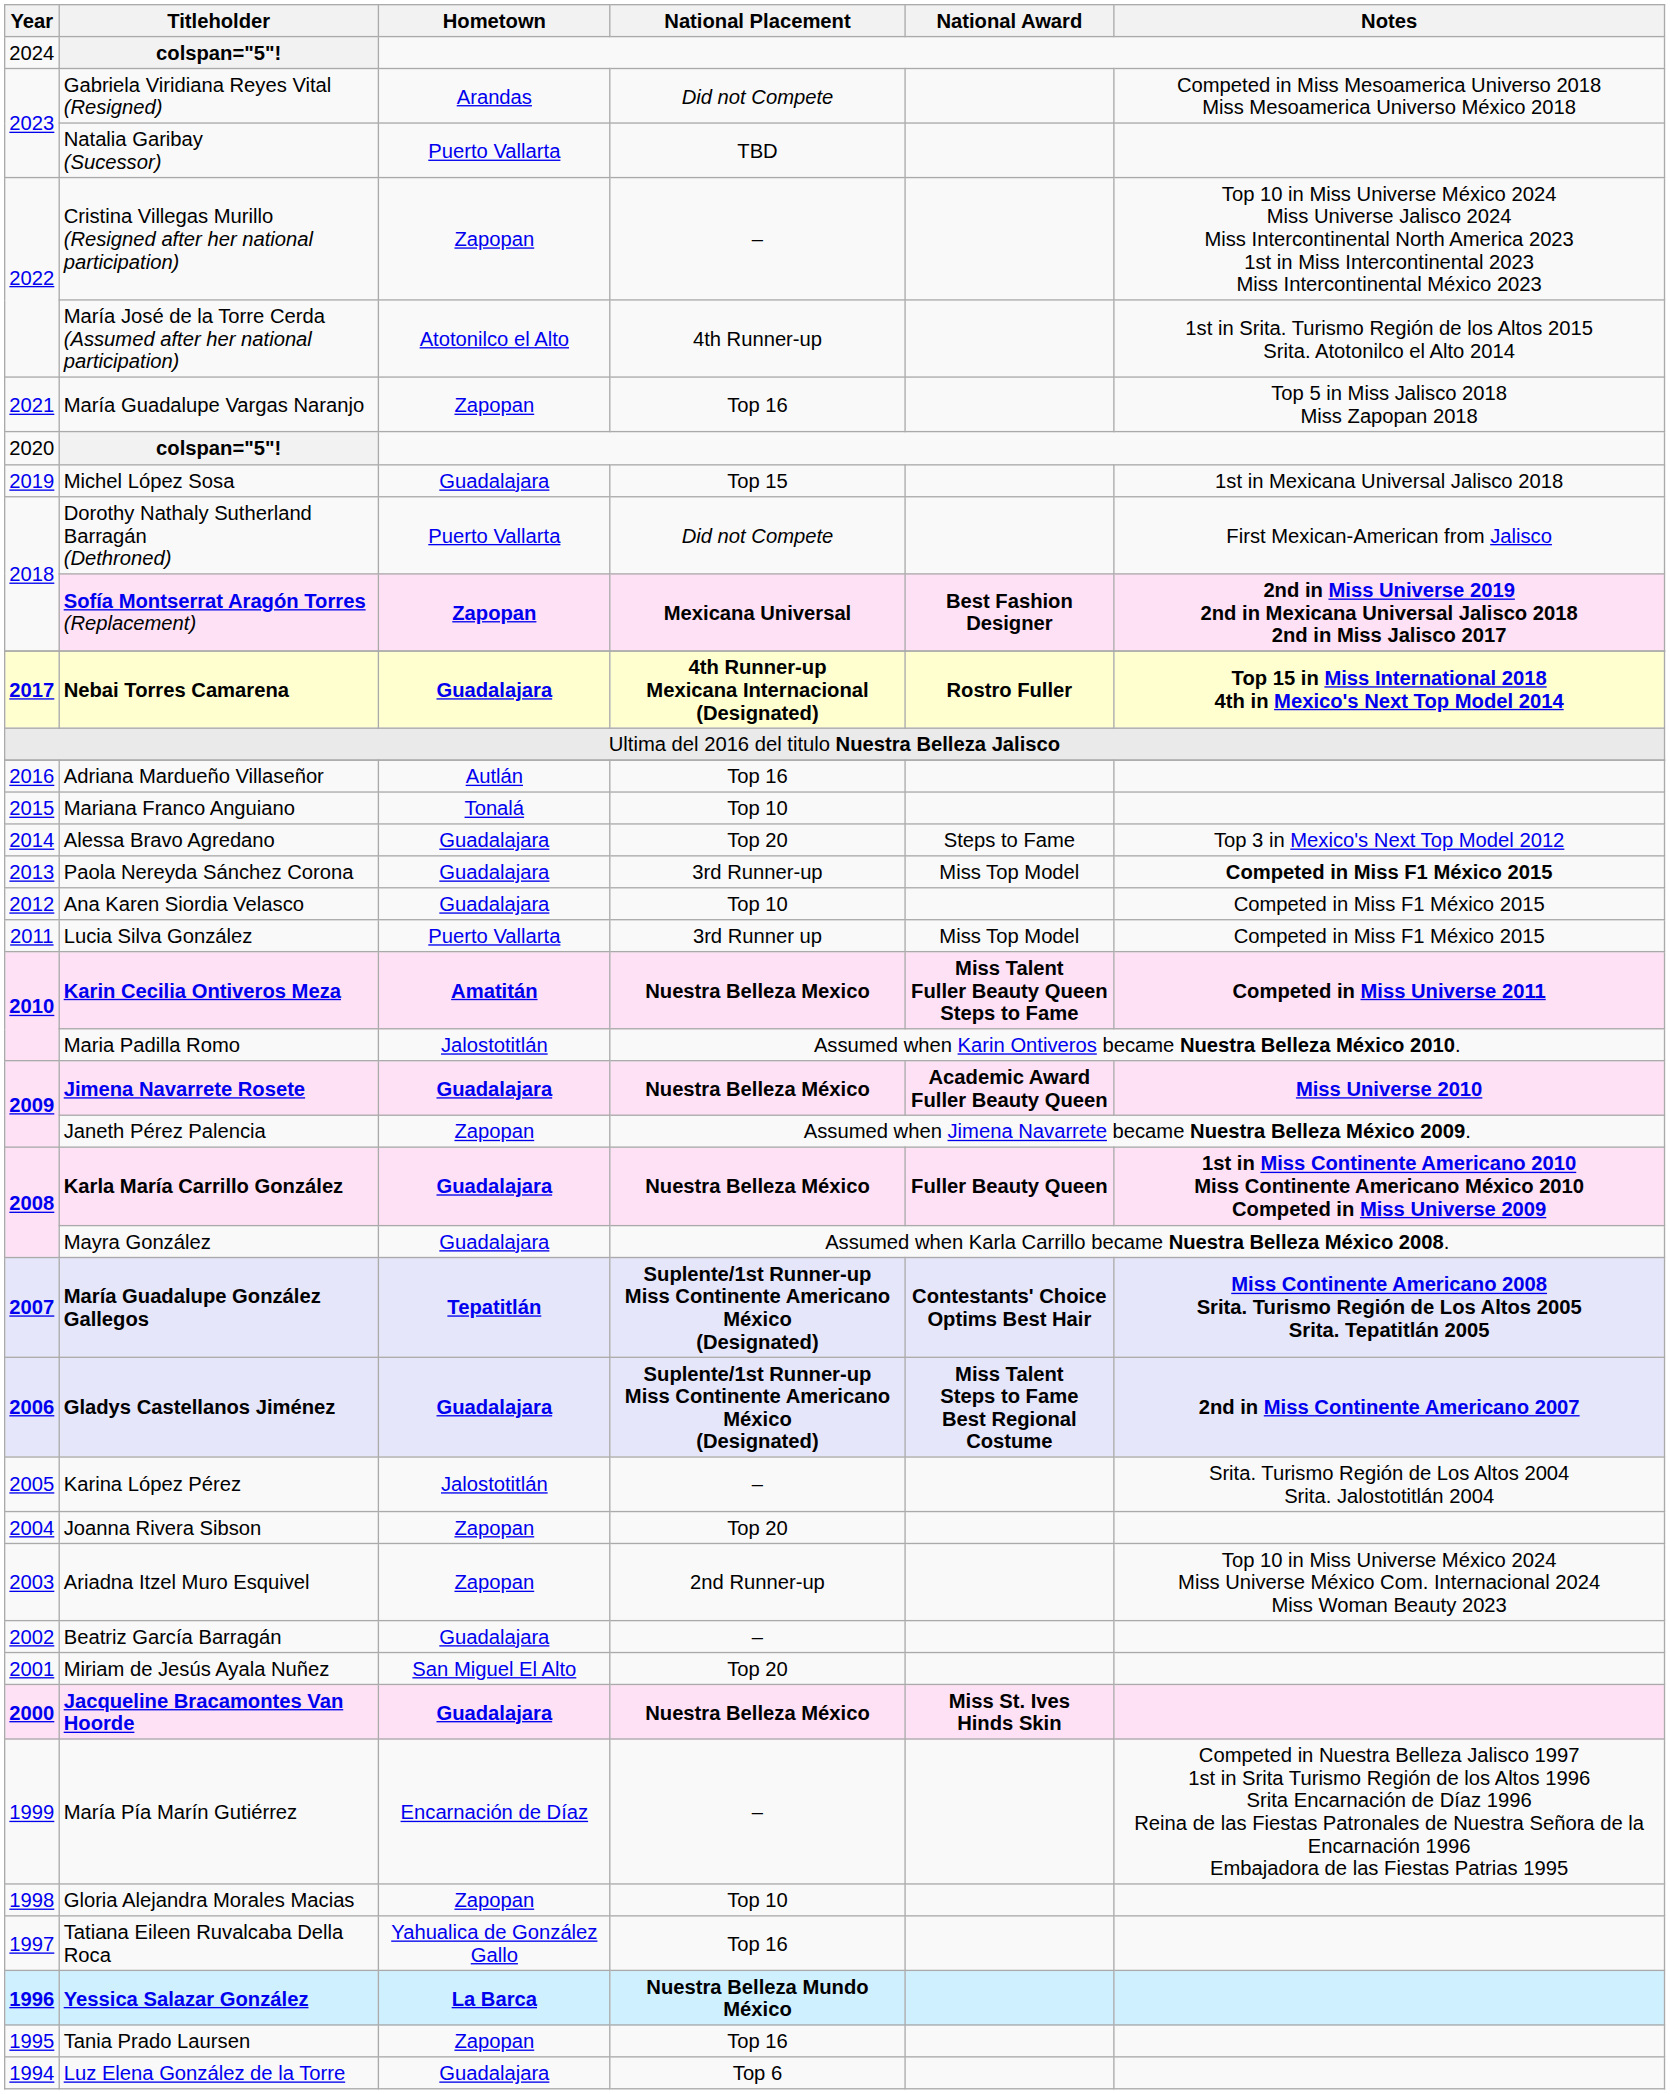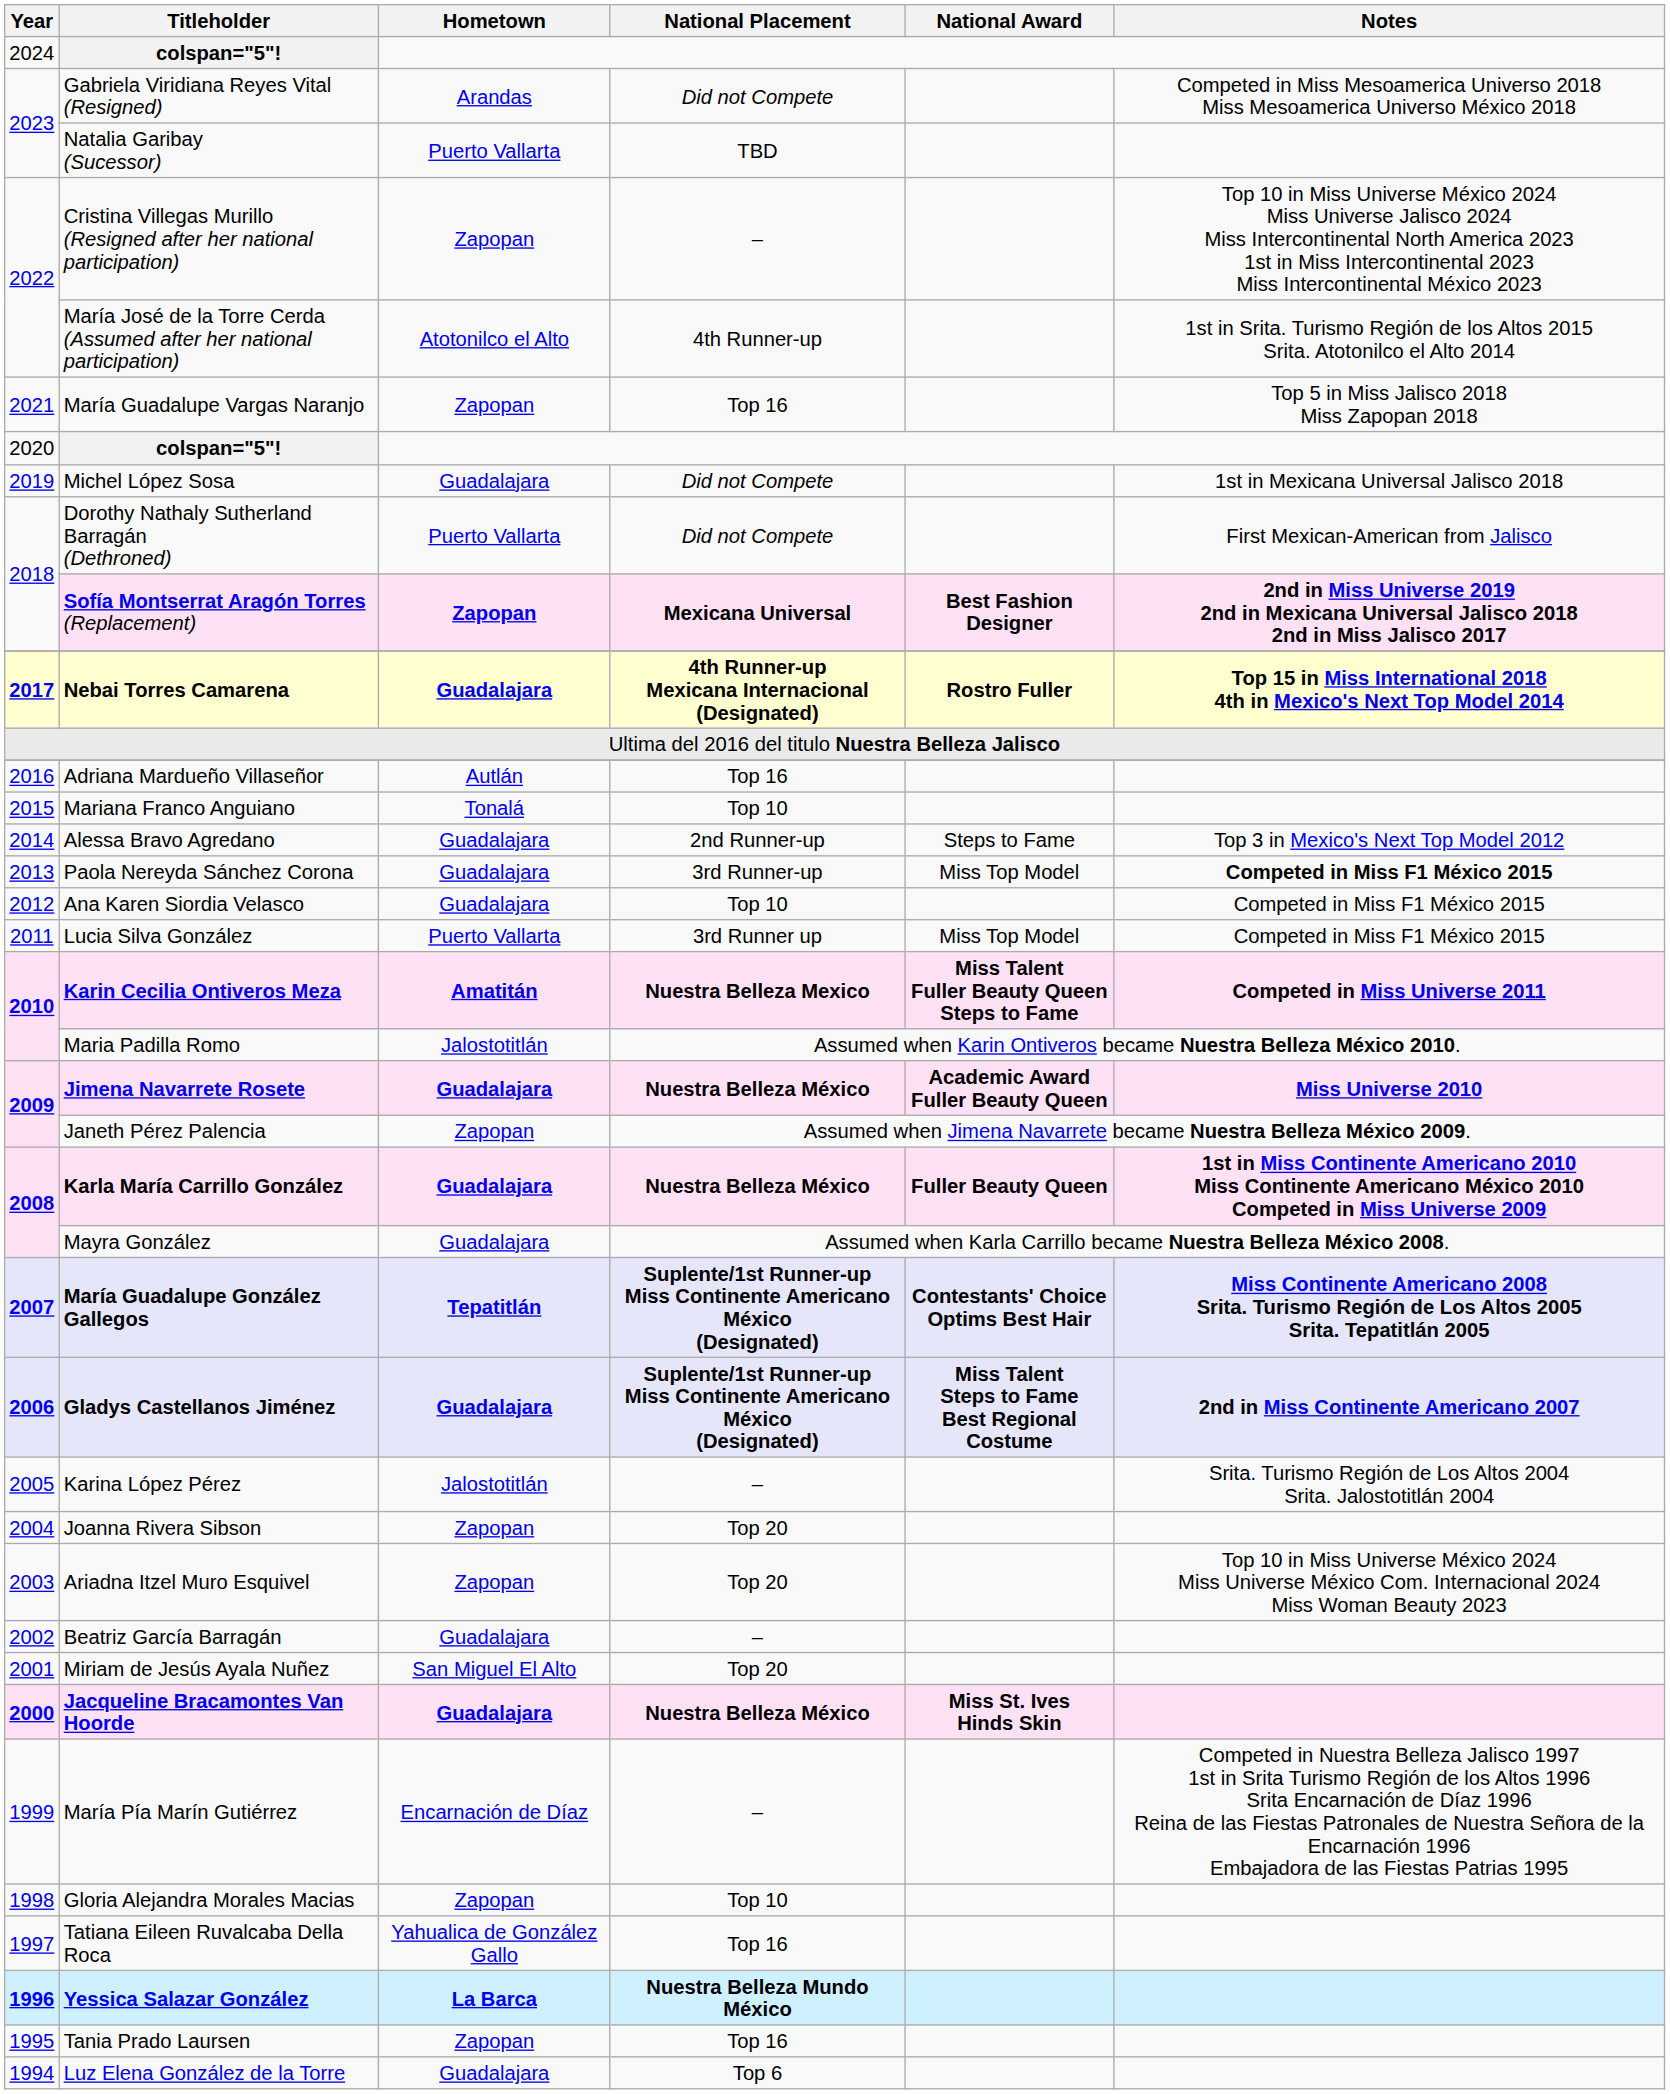(757, 480) Top 15 -> (757, 480) Did not Compete
(757, 840) Top 20 -> (757, 840) 2nd Runner-up
(757, 1582) 2nd Runner-up -> (757, 1582) Top 20
